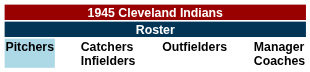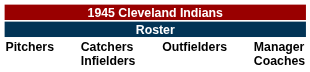(30, 46) lightblue background -> (30, 46) no background
